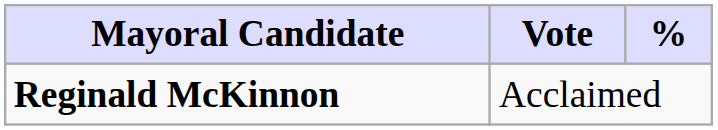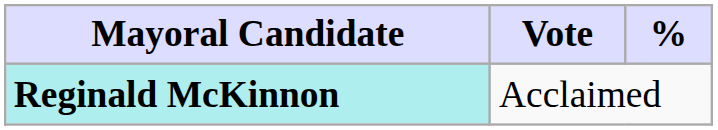(177, 93) no background -> (177, 93) paleturquoise background
